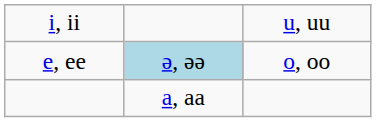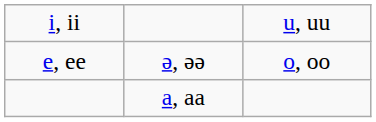(183, 60) lightblue background -> (183, 60) no background
